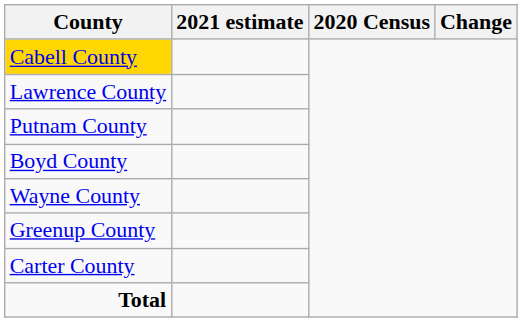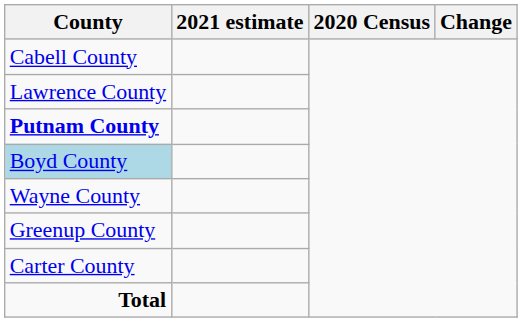(73, 56) gold background -> (73, 56) no background
(78, 126) normal -> (84, 126) bold
(69, 160) no background -> (69, 160) lightblue background
